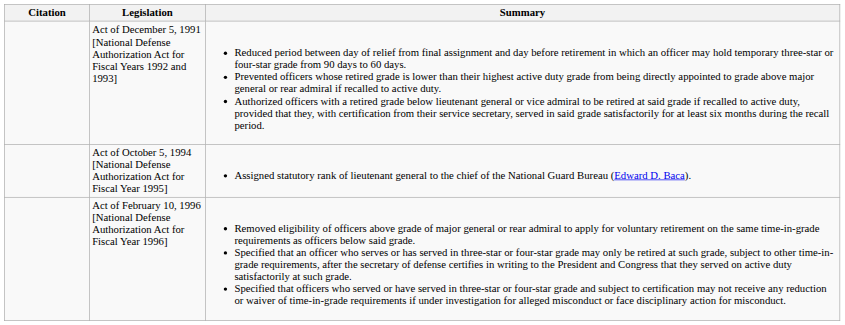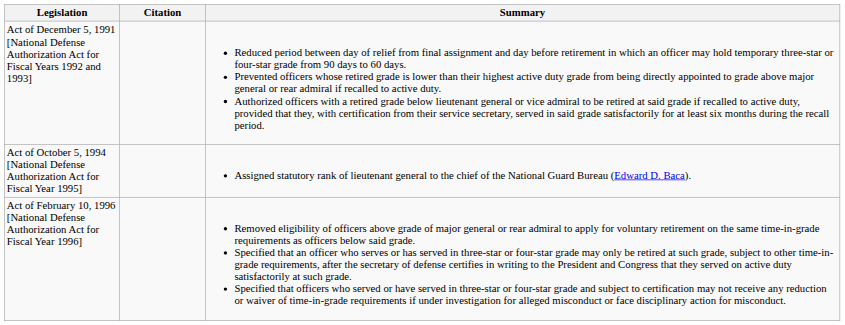columns swapped: (147, 13) <-> (47, 13)
